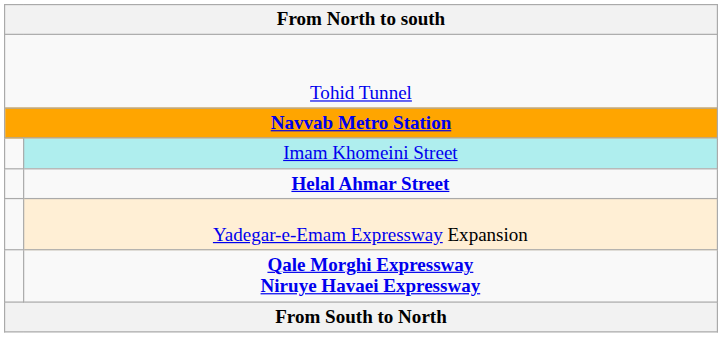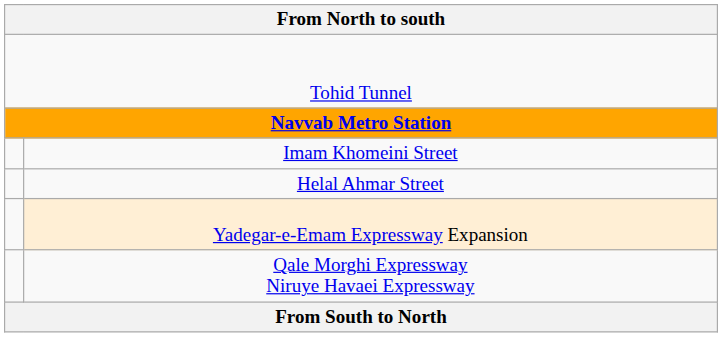(370, 153) paleturquoise background -> (370, 153) no background
(370, 183) bold -> (370, 183) normal
(370, 275) bold -> (370, 275) normal
